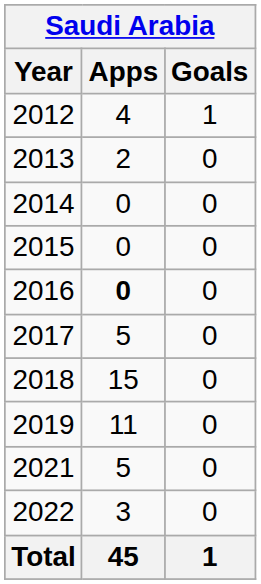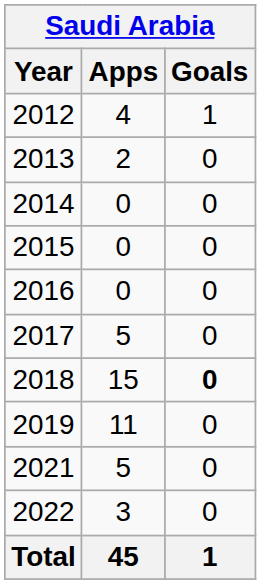(123, 291) bold -> (123, 291) normal
(210, 379) normal -> (210, 379) bold
